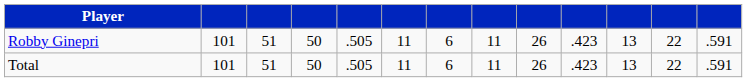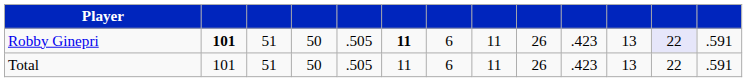(224, 40) normal -> (224, 40) bold
(404, 40) normal -> (404, 40) bold
(674, 40) no background -> (674, 40) lavender background
